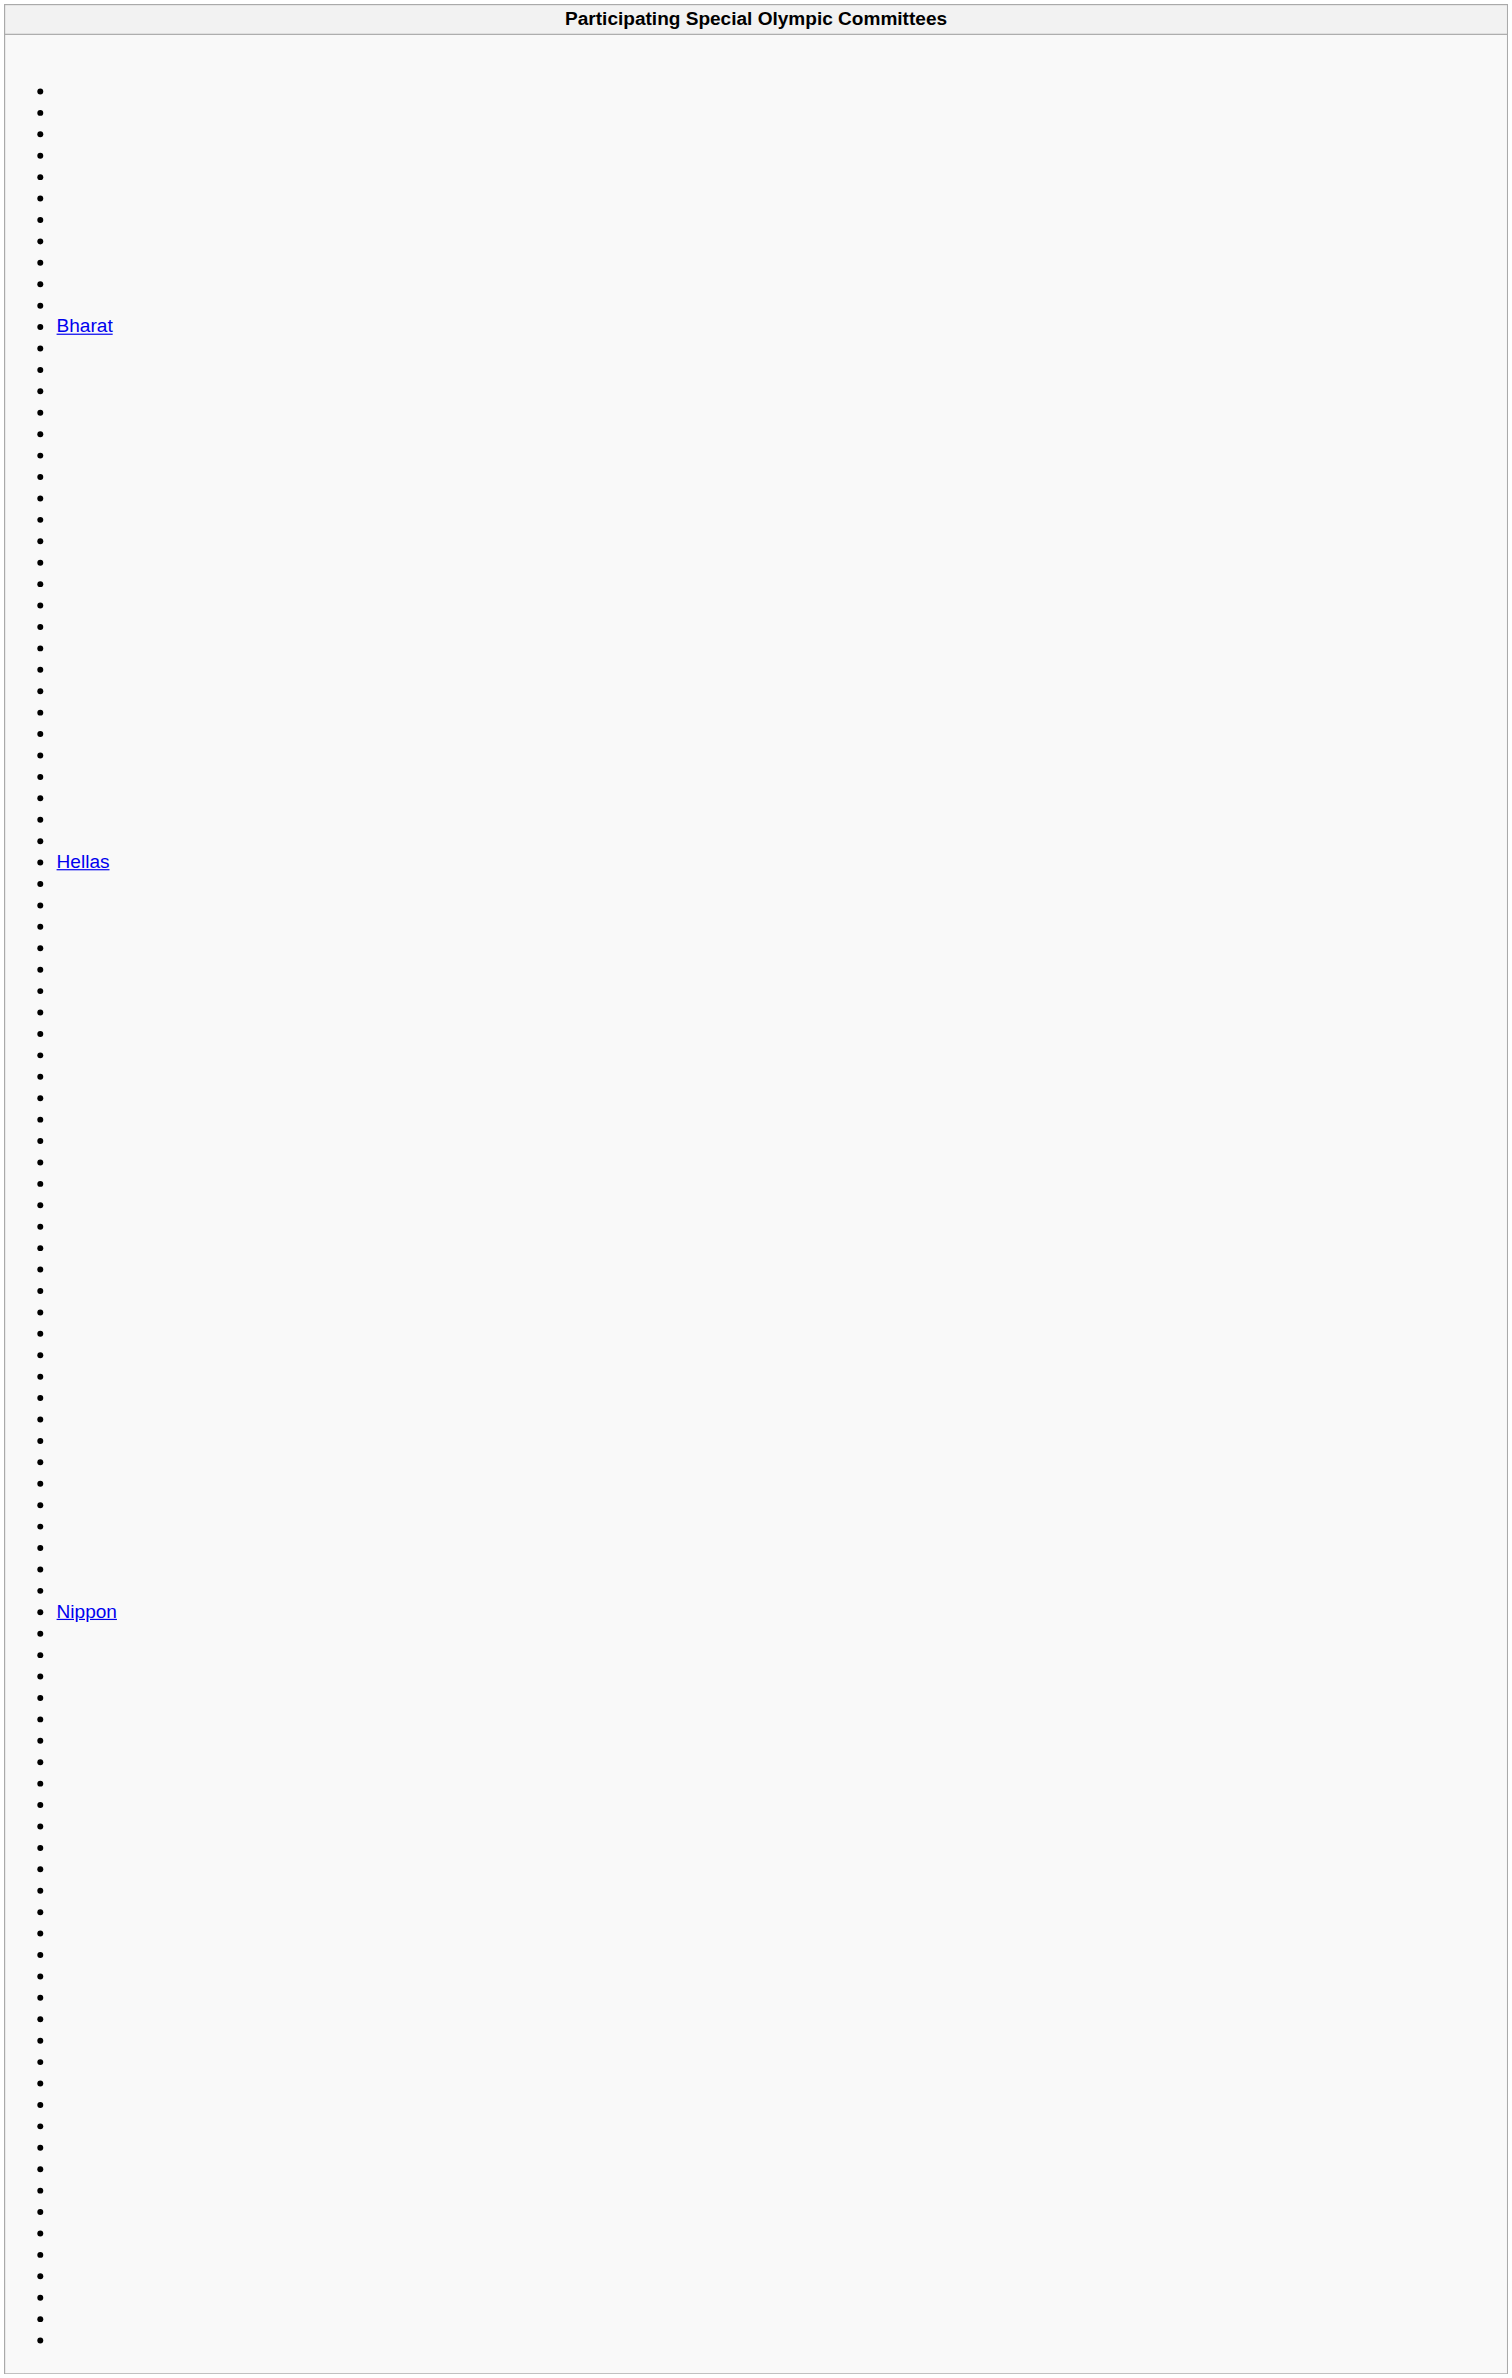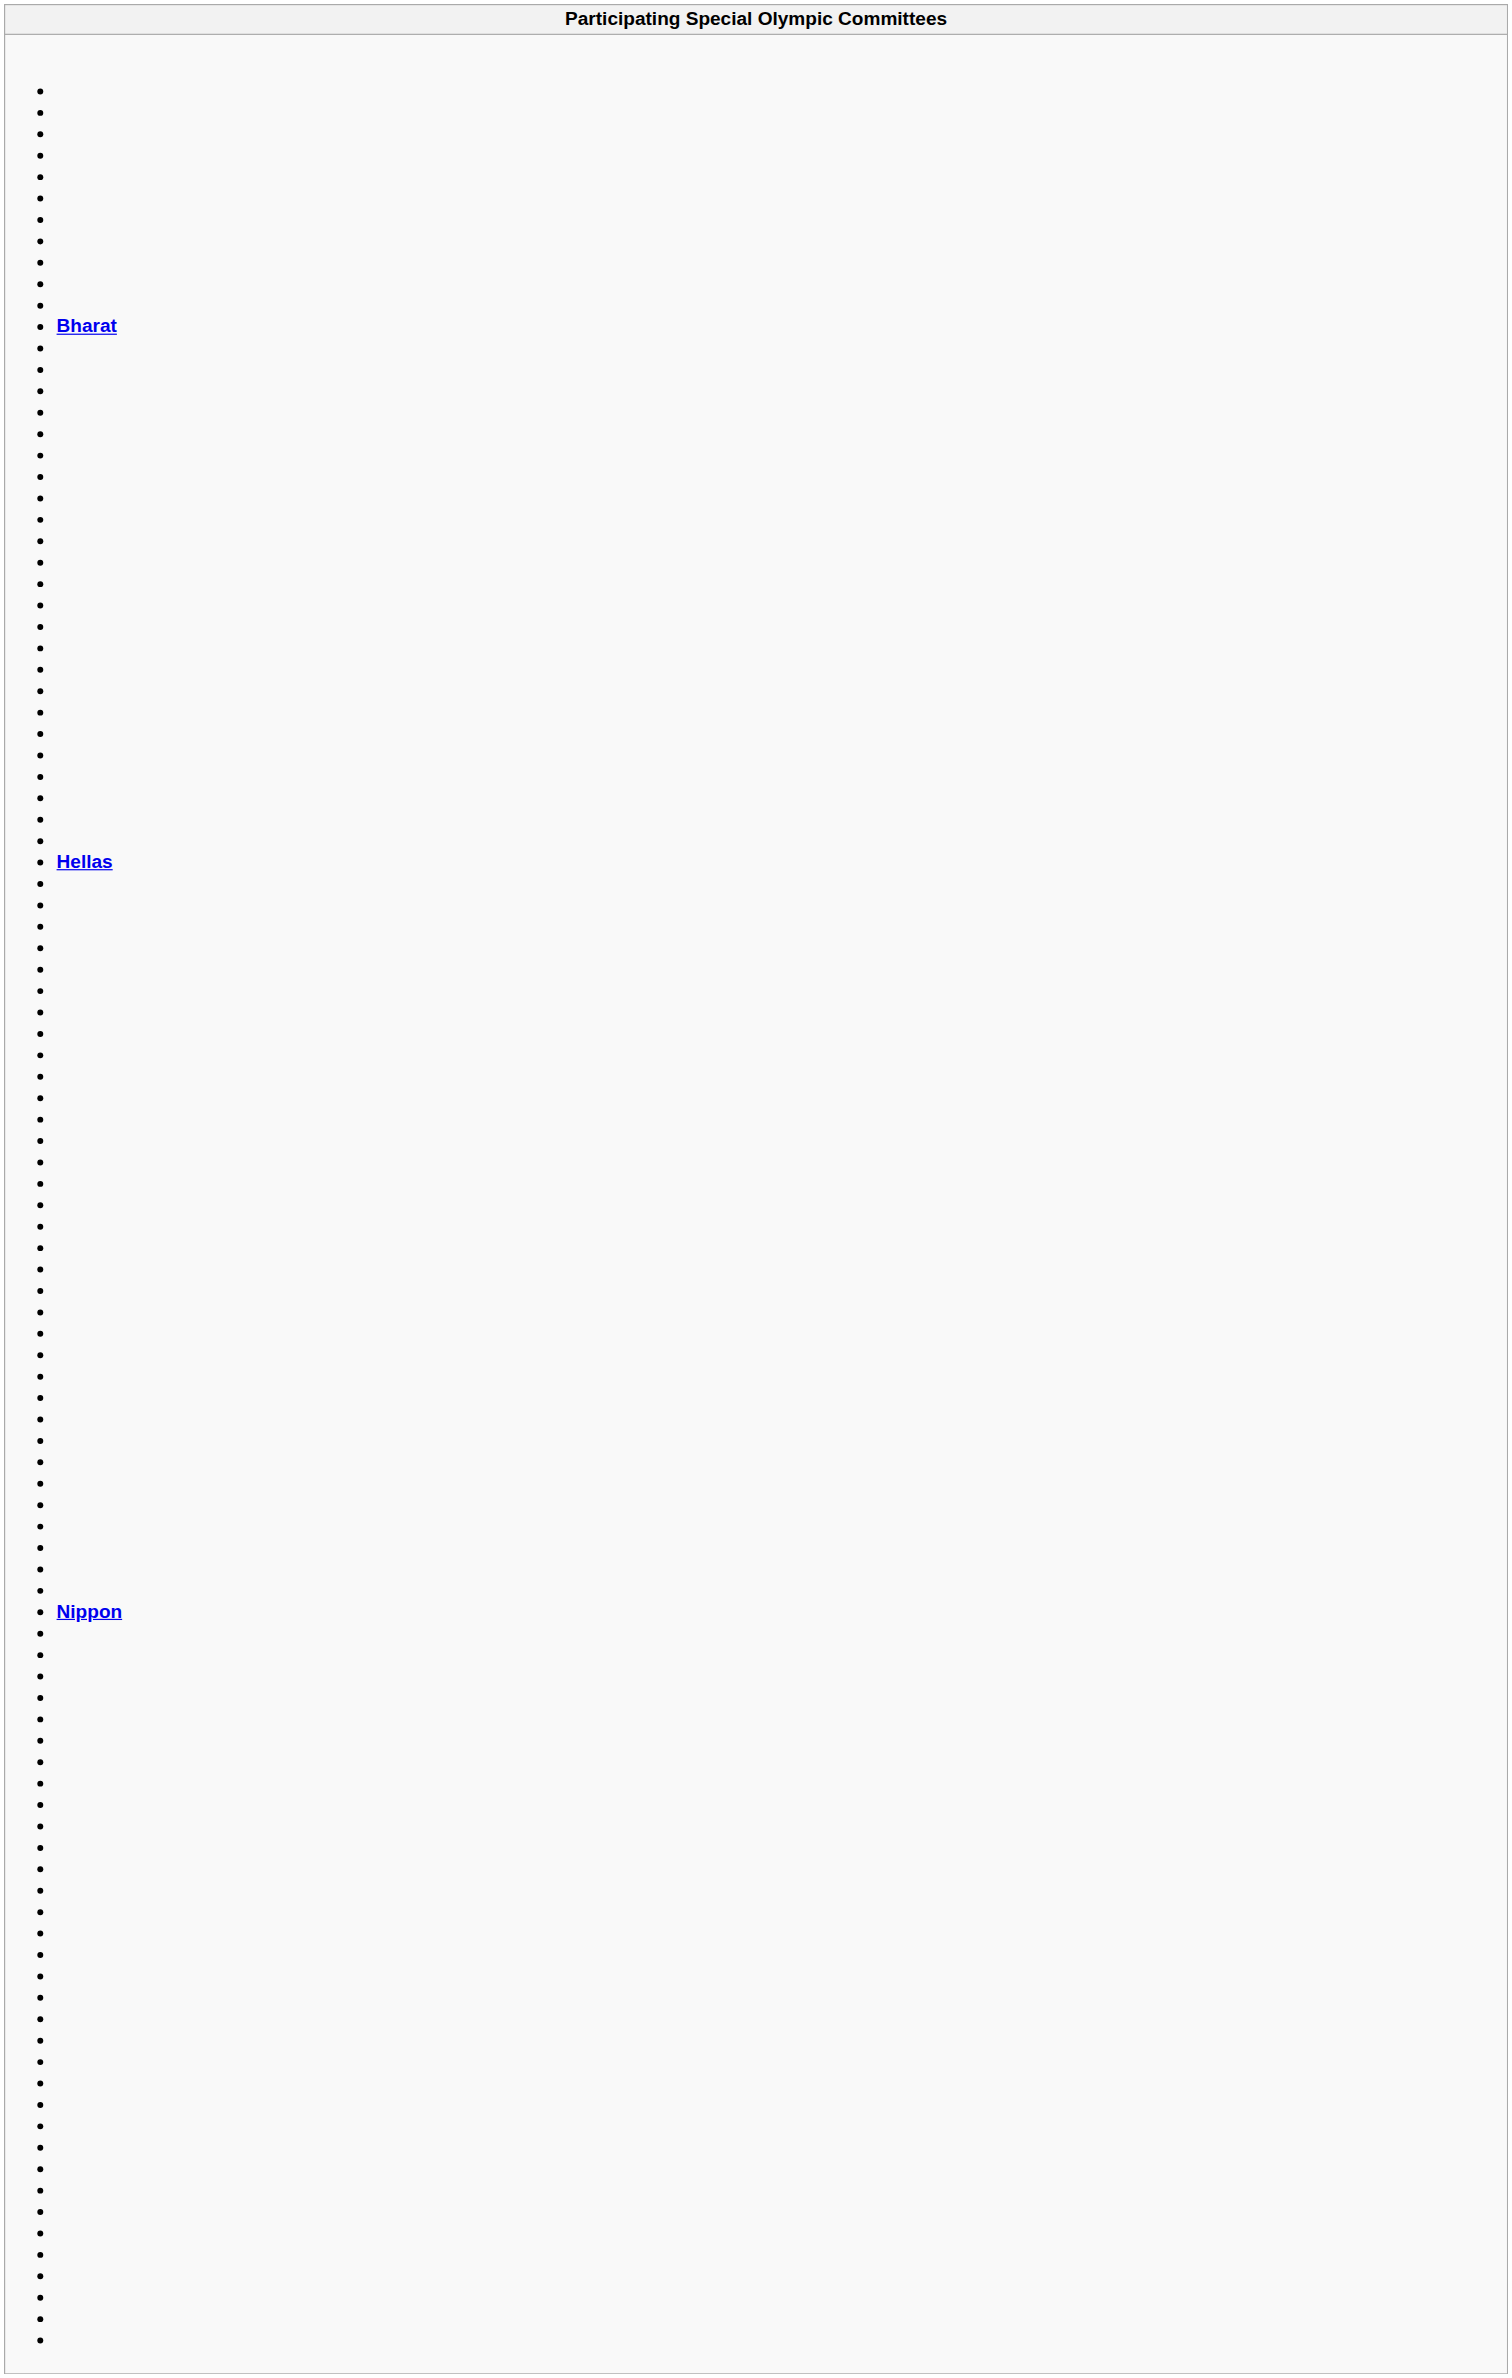(756, 1215) normal -> (756, 1215) bold
